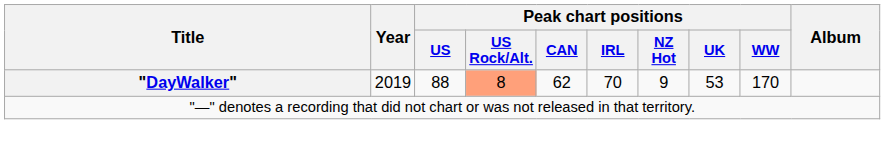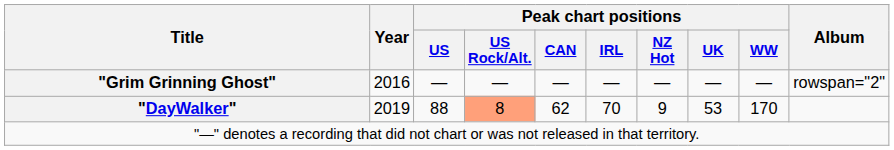+ row: (187, 82)
